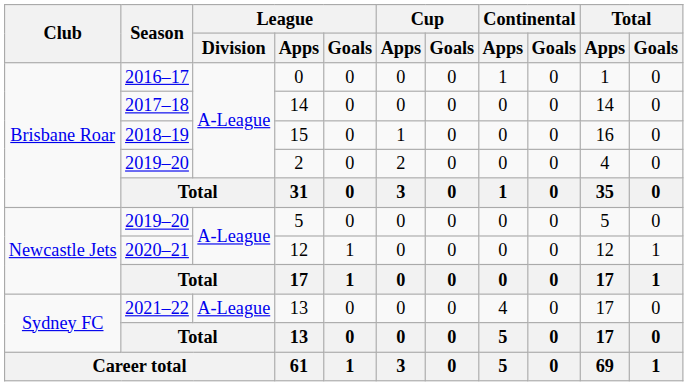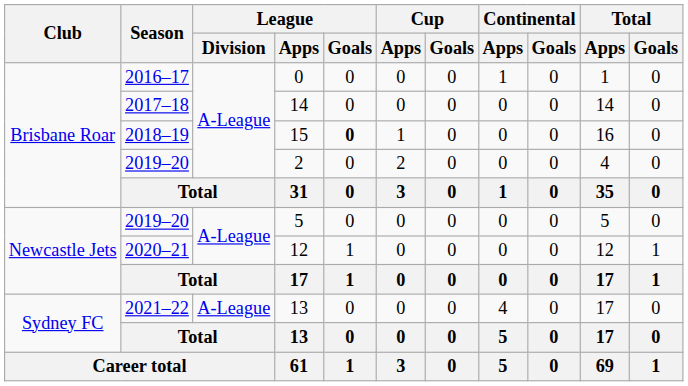(350, 134) normal -> (350, 134) bold
